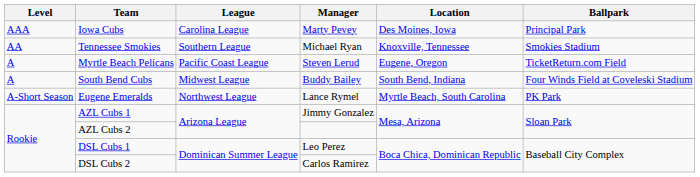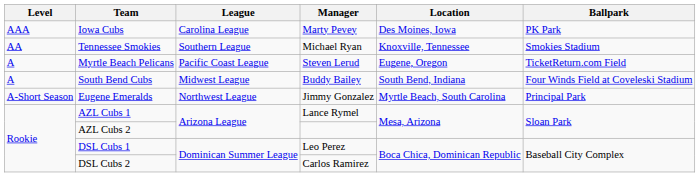(556, 29) Principal Park -> (543, 29) PK Park
(331, 96) Lance Rymel -> (338, 96) Jimmy Gonzalez
(543, 96) PK Park -> (556, 96) Principal Park
(338, 113) Jimmy Gonzalez -> (331, 113) Lance Rymel
